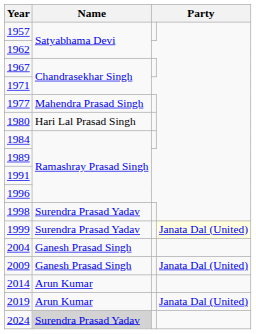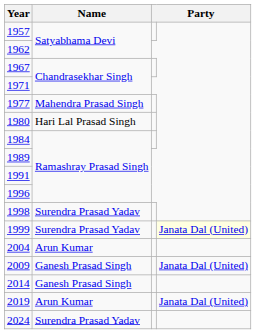(83, 247) Ganesh Prasad Singh -> (64, 247) Arun Kumar
(64, 283) Arun Kumar -> (83, 283) Ganesh Prasad Singh
(87, 319) lightgrey background -> (87, 319) no background
